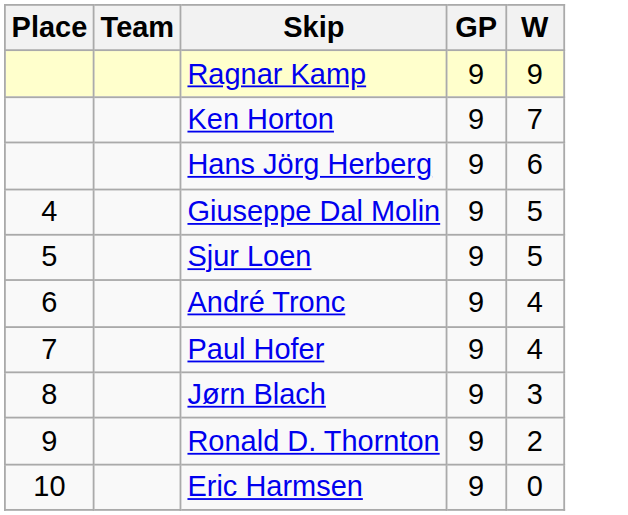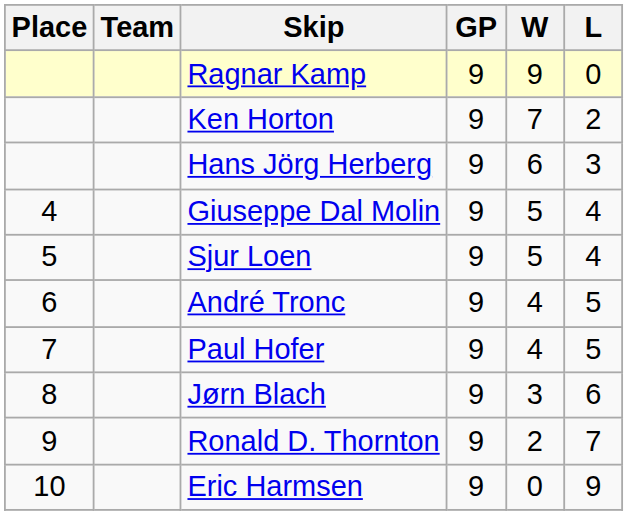+ column: (593, 27)
